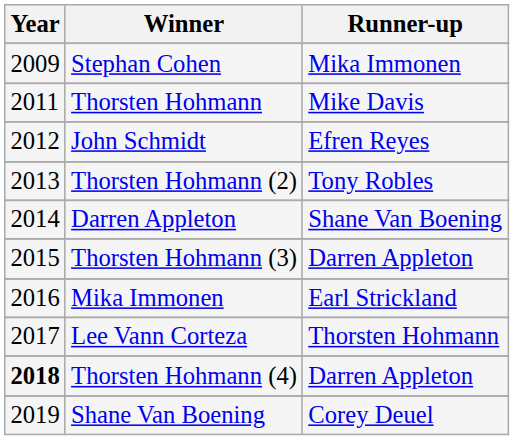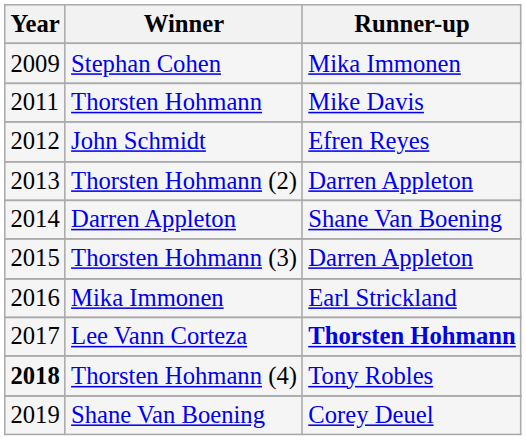(371, 180) Tony Robles -> (391, 180) Darren Appleton
(404, 336) normal -> (412, 336) bold
(391, 375) Darren Appleton -> (371, 375) Tony Robles
